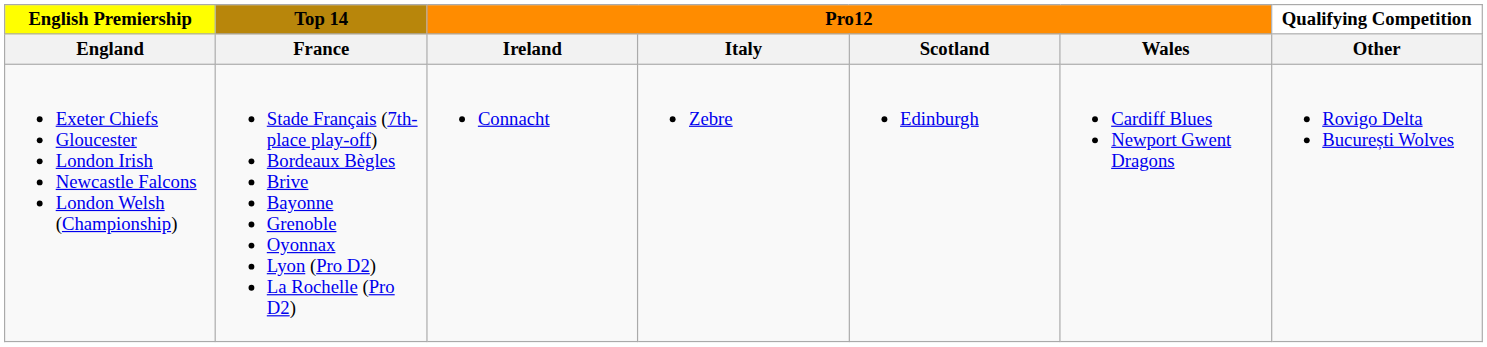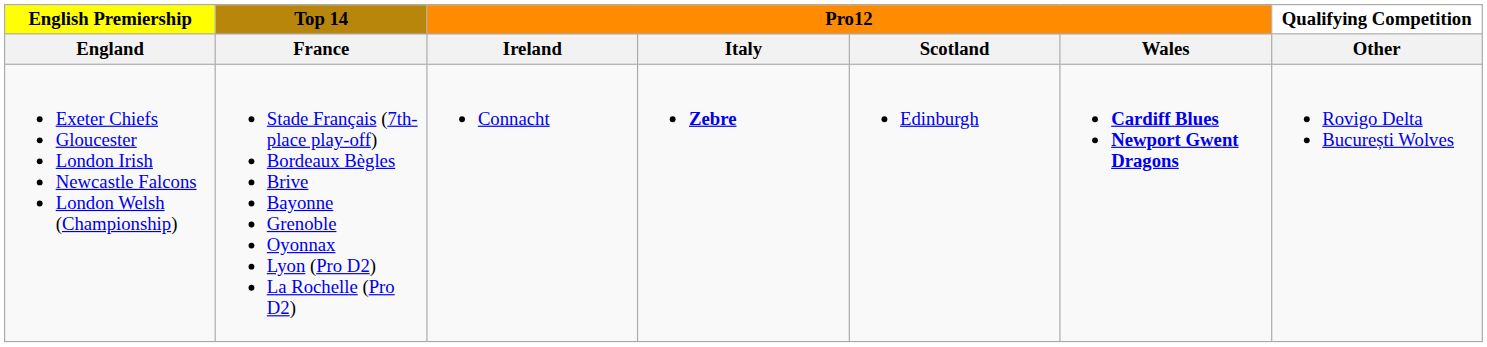(743, 119) normal -> (743, 119) bold
(1166, 140) normal -> (1166, 140) bold
